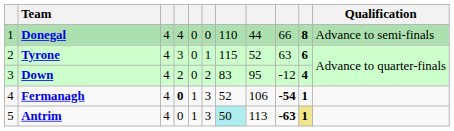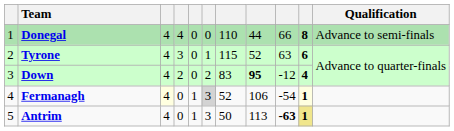(255, 75) normal -> (255, 75) bold
(166, 95) no background -> (166, 95) lightyellow background
(180, 95) bold -> (180, 95) normal
(208, 95) no background -> (208, 95) lightgrey background
(287, 95) bold -> (287, 95) normal
(305, 95) no background -> (305, 95) lightyellow background
(225, 116) paleturquoise background -> (225, 116) no background
